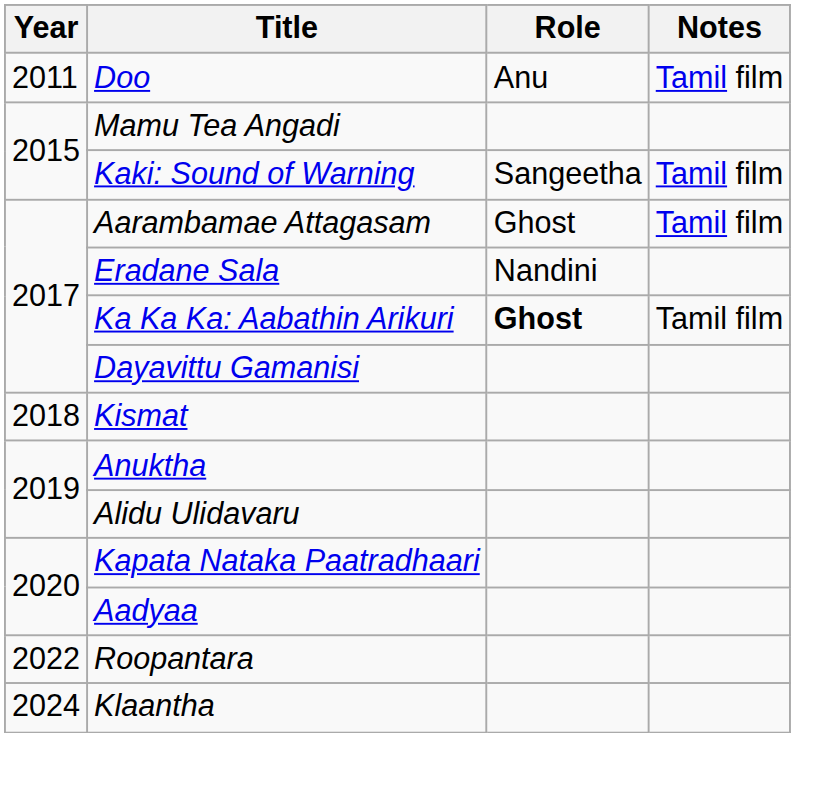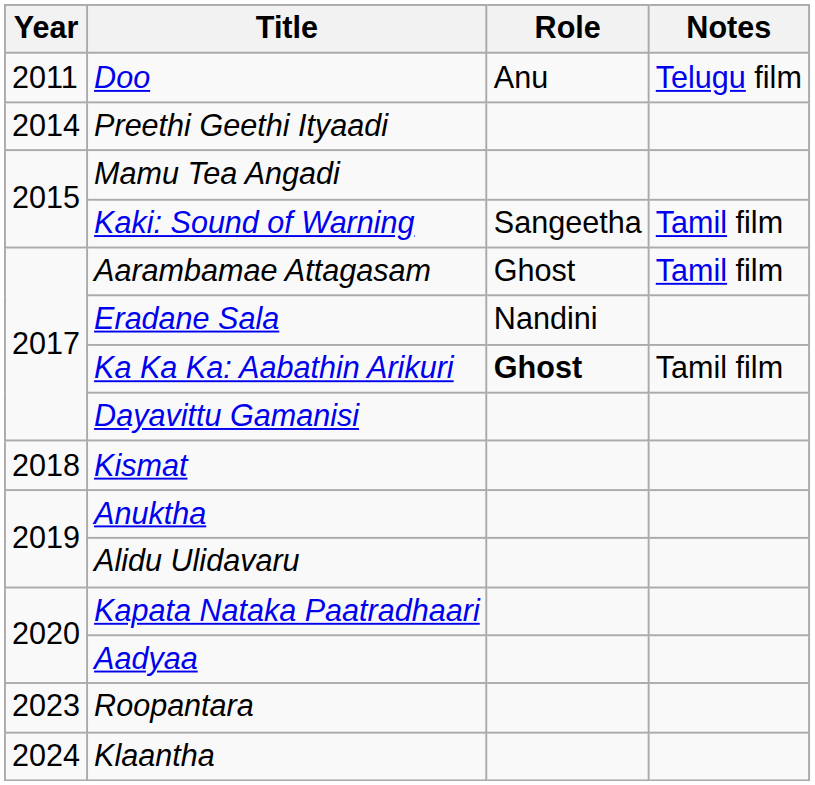(719, 77) Tamil film -> (729, 77) Telugu film
+ row: (241, 125)
(46, 658) 2022 -> (46, 707) 2023
